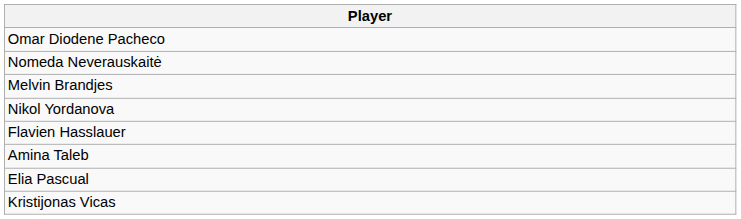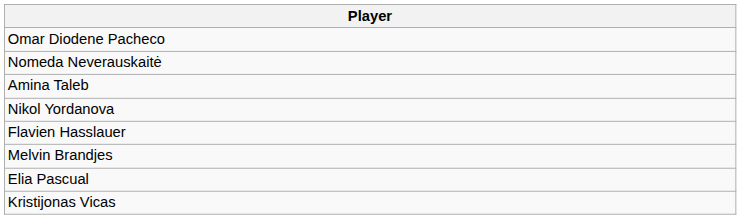(60, 86) Melvin Brandjes -> (48, 86) Amina Taleb
(48, 156) Amina Taleb -> (60, 156) Melvin Brandjes
